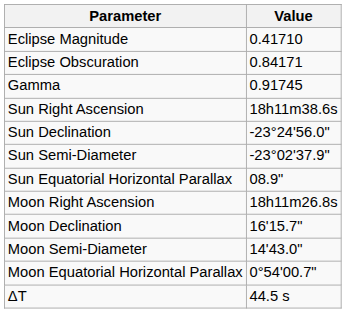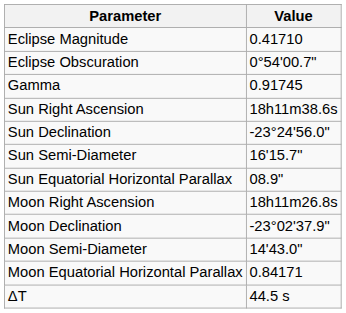(276, 62) 0.84171 -> (283, 62) 0°54'00.7"
(290, 156) -23°02'37.9" -> (276, 156) 16'15.7"
(276, 226) 16'15.7" -> (290, 226) -23°02'37.9"
(283, 272) 0°54'00.7" -> (276, 272) 0.84171
